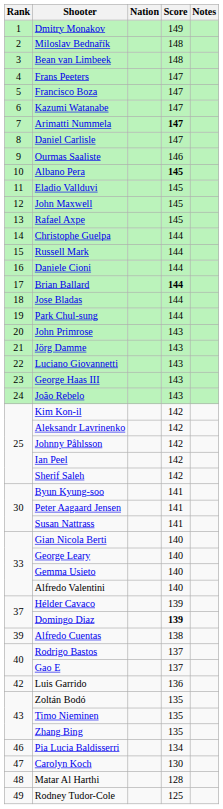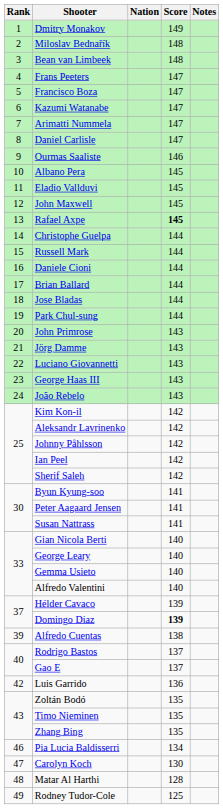(176, 124) bold -> (176, 124) normal
(176, 172) bold -> (176, 172) normal
(176, 220) normal -> (176, 220) bold
(176, 284) bold -> (176, 284) normal
